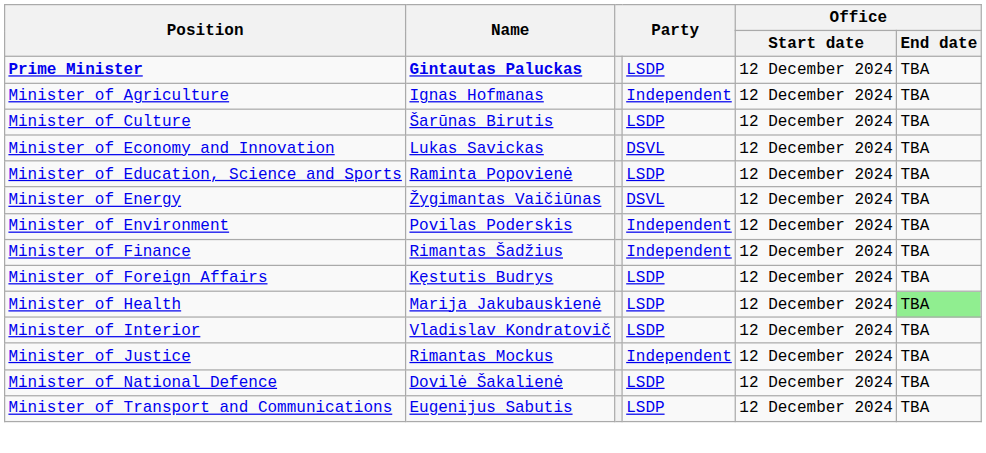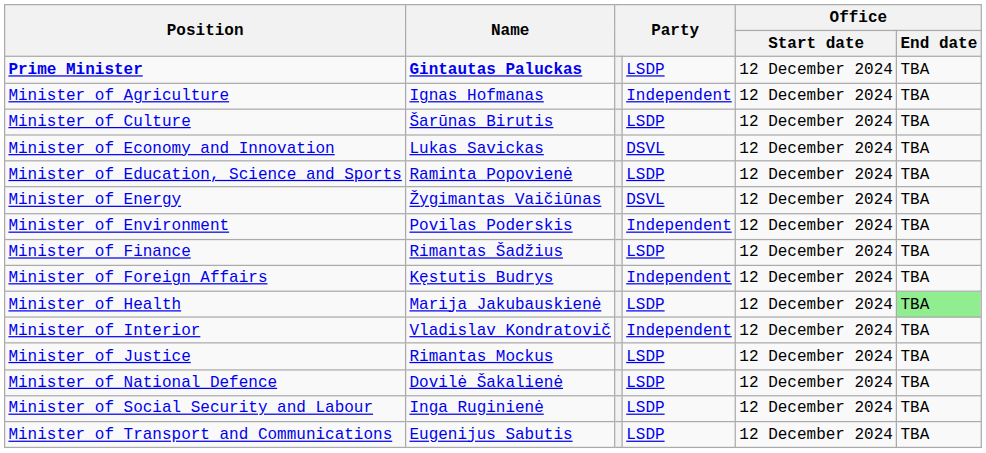(679, 252) Independent -> (645, 252) LSDP
(645, 278) LSDP -> (679, 278) Independent
(645, 330) LSDP -> (679, 330) Independent
(679, 356) Independent -> (645, 356) LSDP
+ row: (191, 409)
